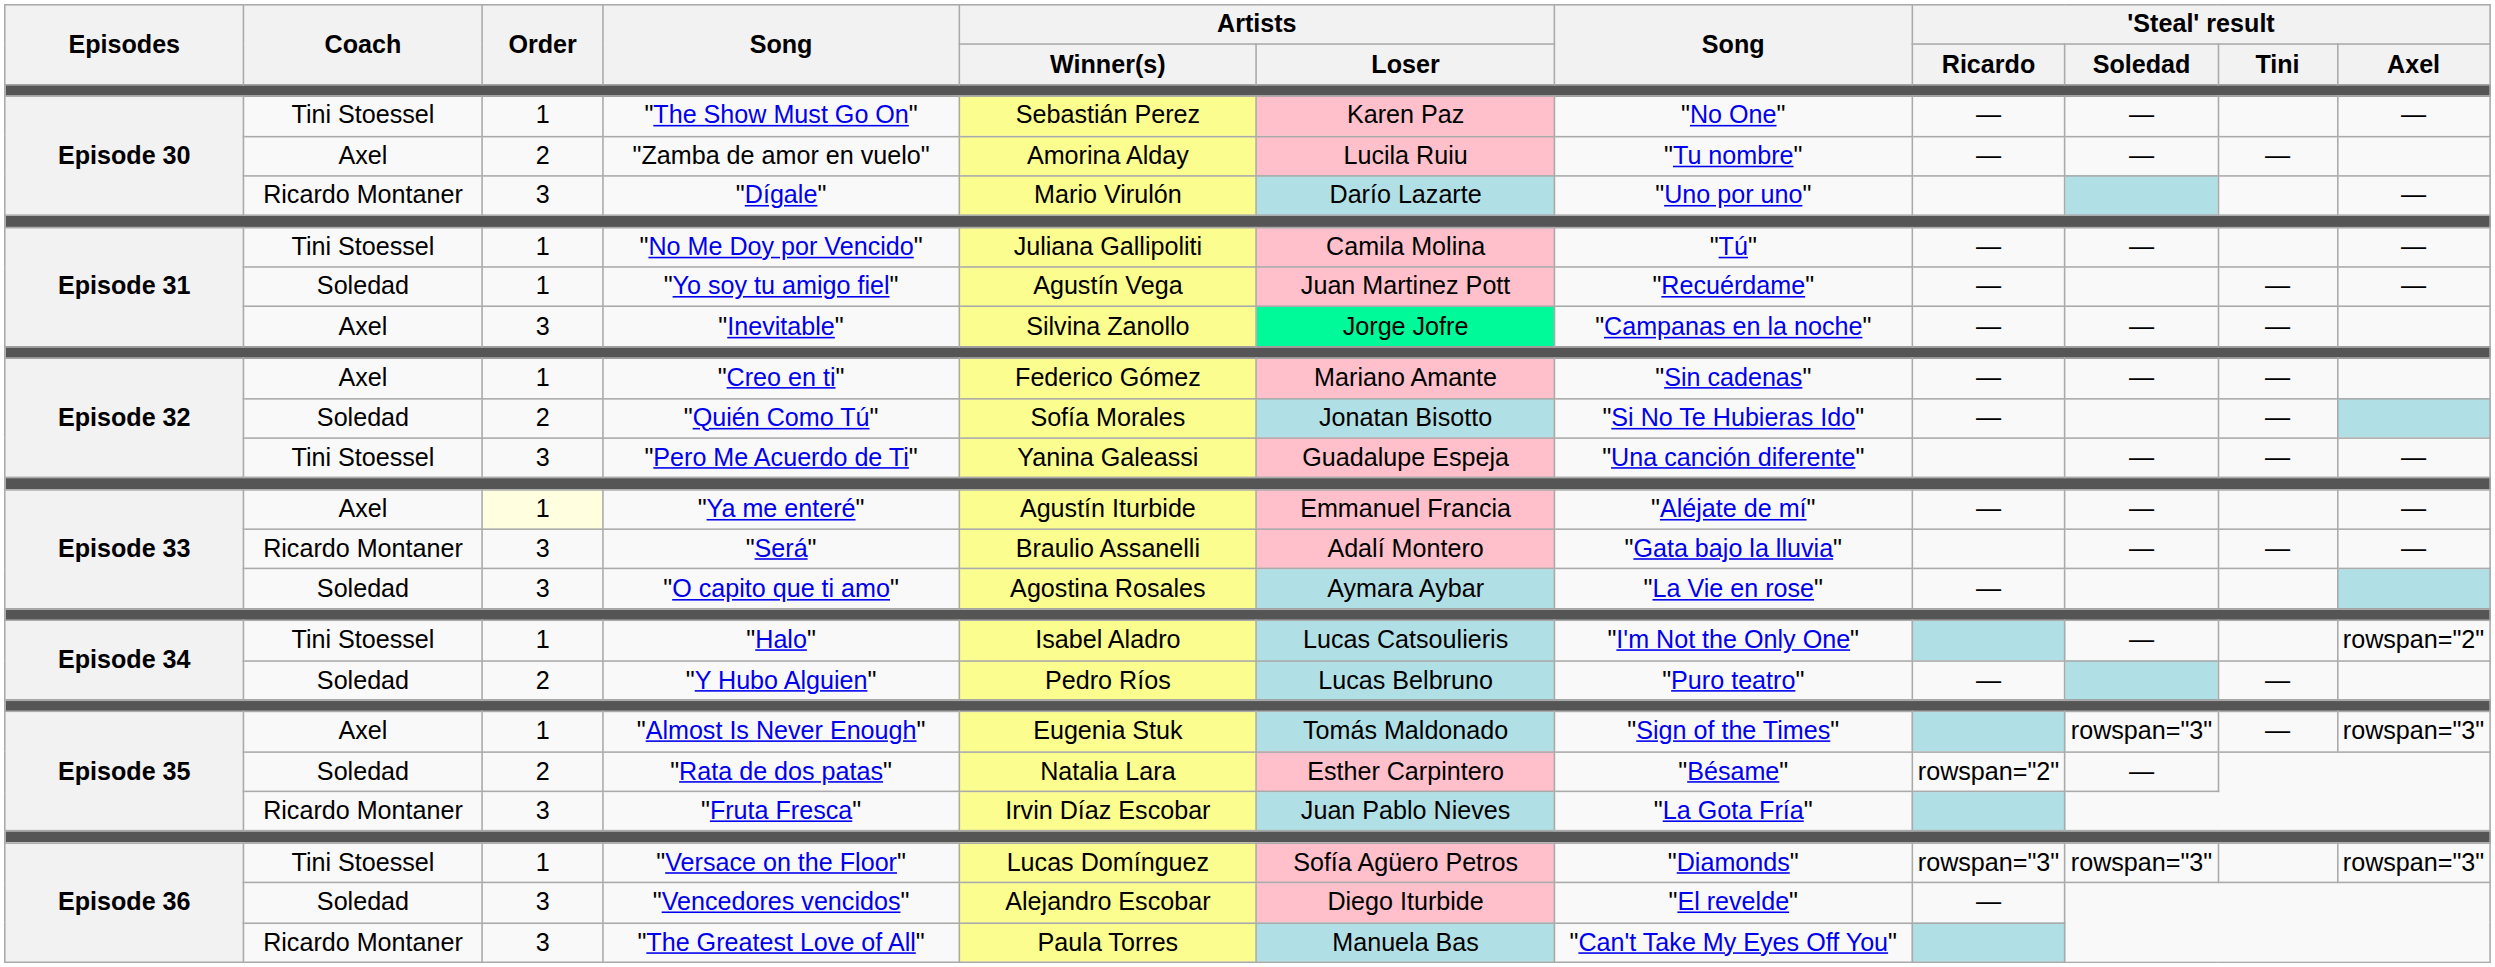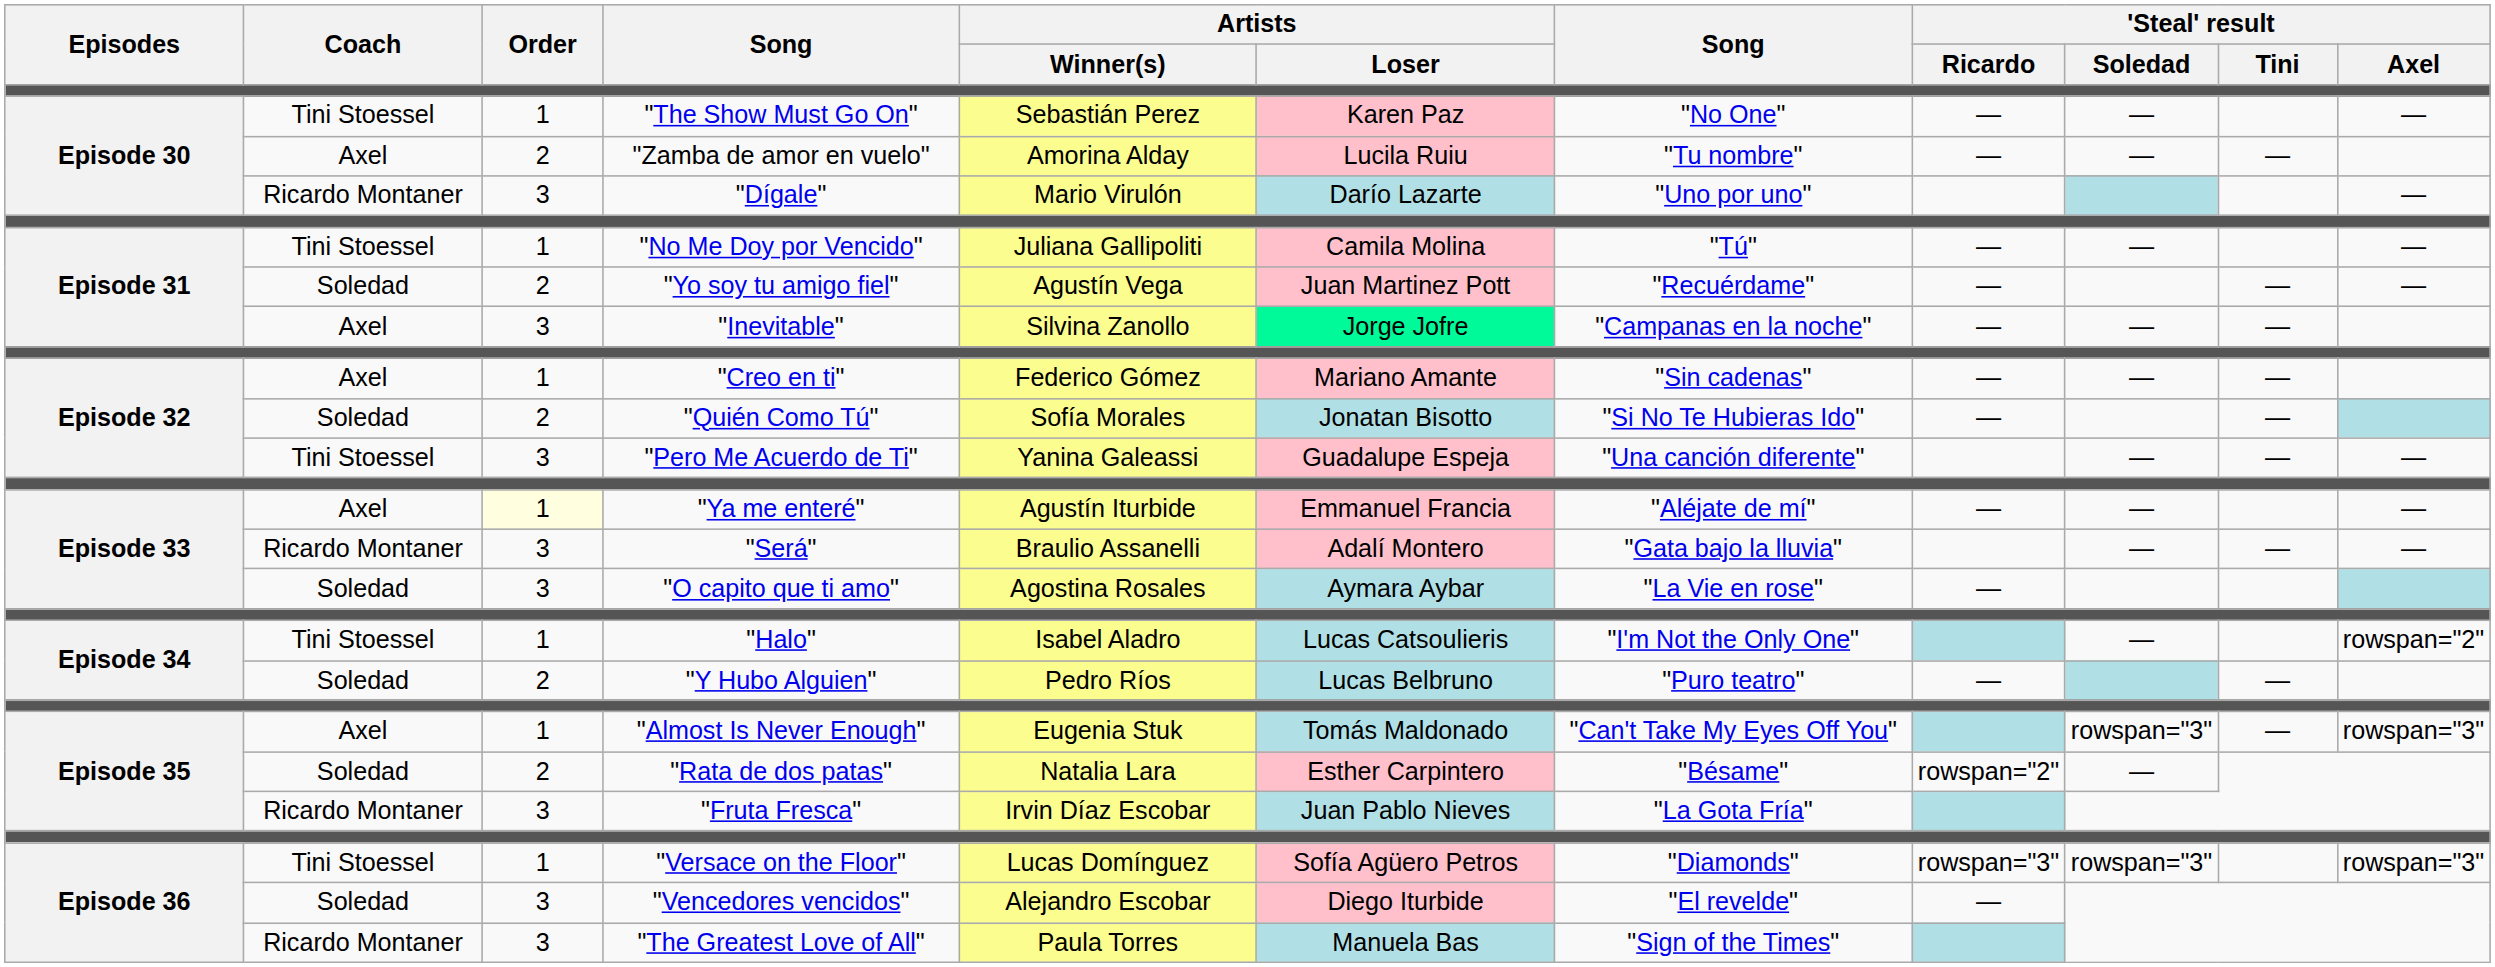(543, 286) 1 -> (543, 286) 2
(1733, 731) "Sign of the Times" -> (1733, 731) "Can't Take My Eyes Off You"
(1733, 942) "Can't Take My Eyes Off You" -> (1733, 942) "Sign of the Times"
